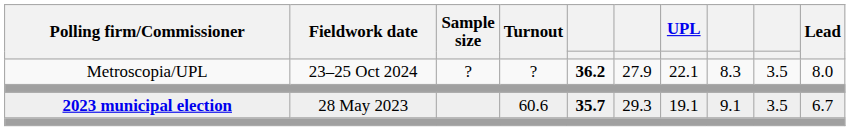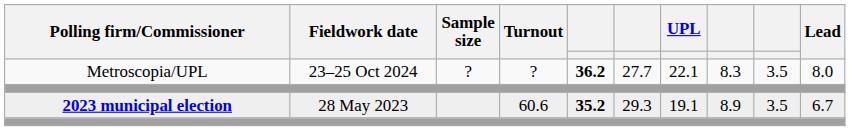(637, 71) 27.9 -> (637, 71) 27.7
(590, 105) 35.7 -> (590, 105) 35.2
(730, 105) 9.1 -> (730, 105) 8.9
